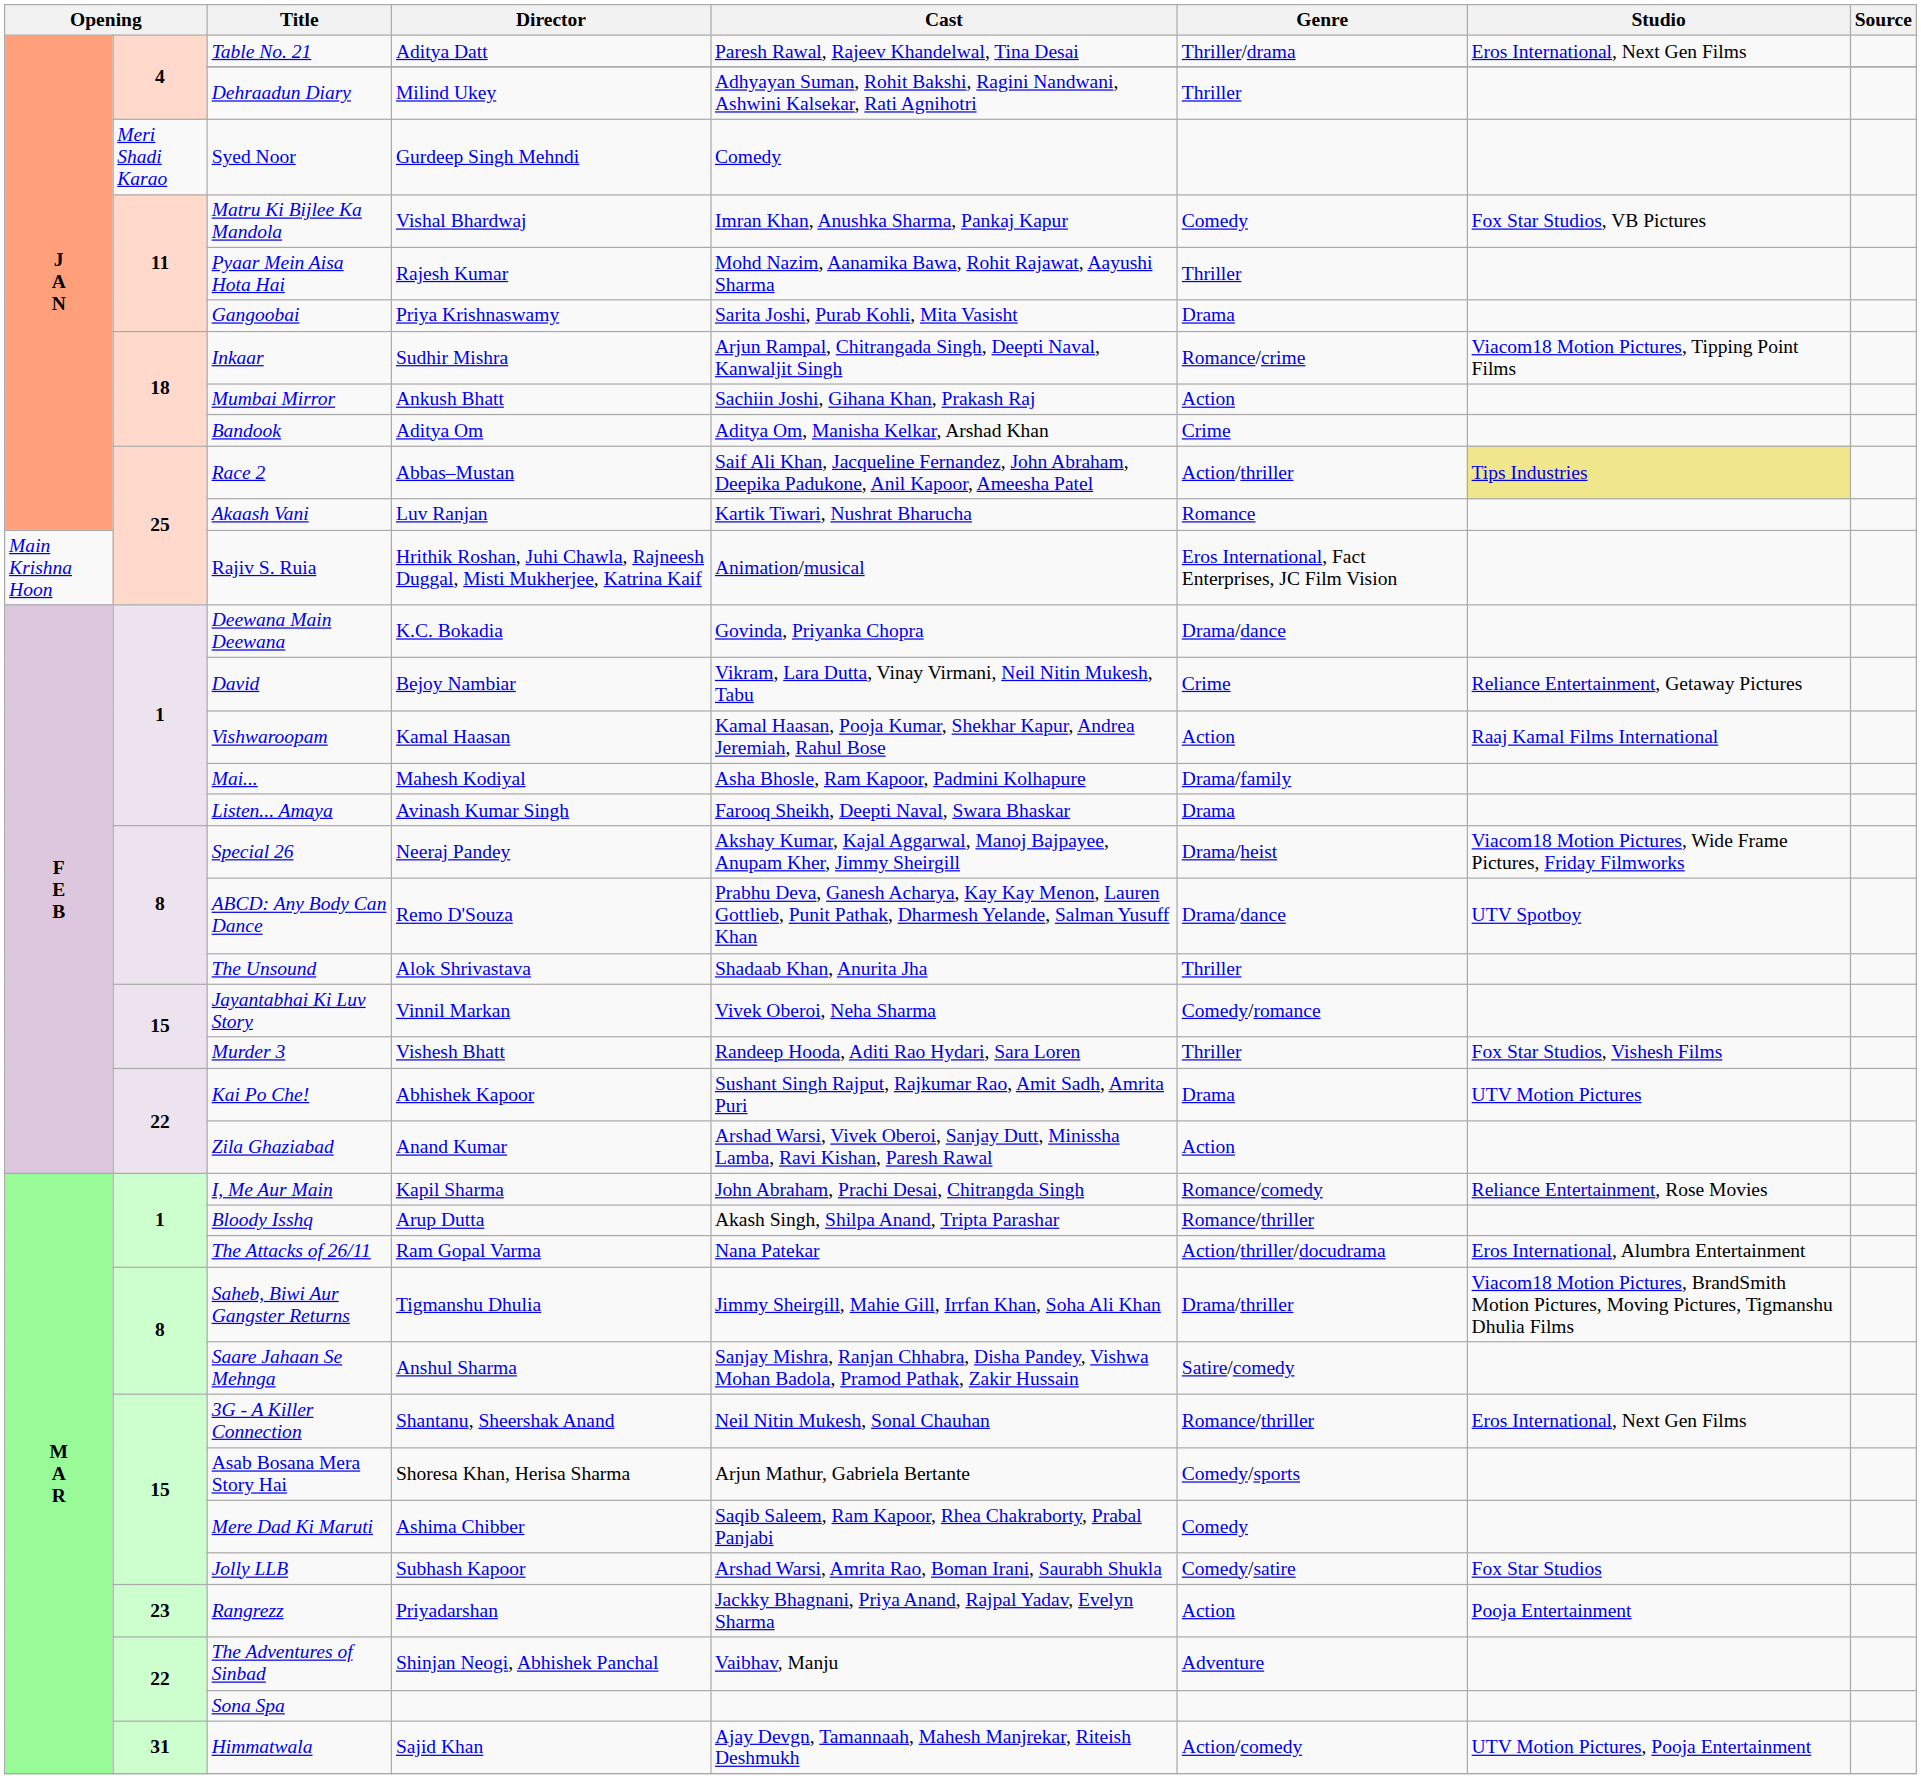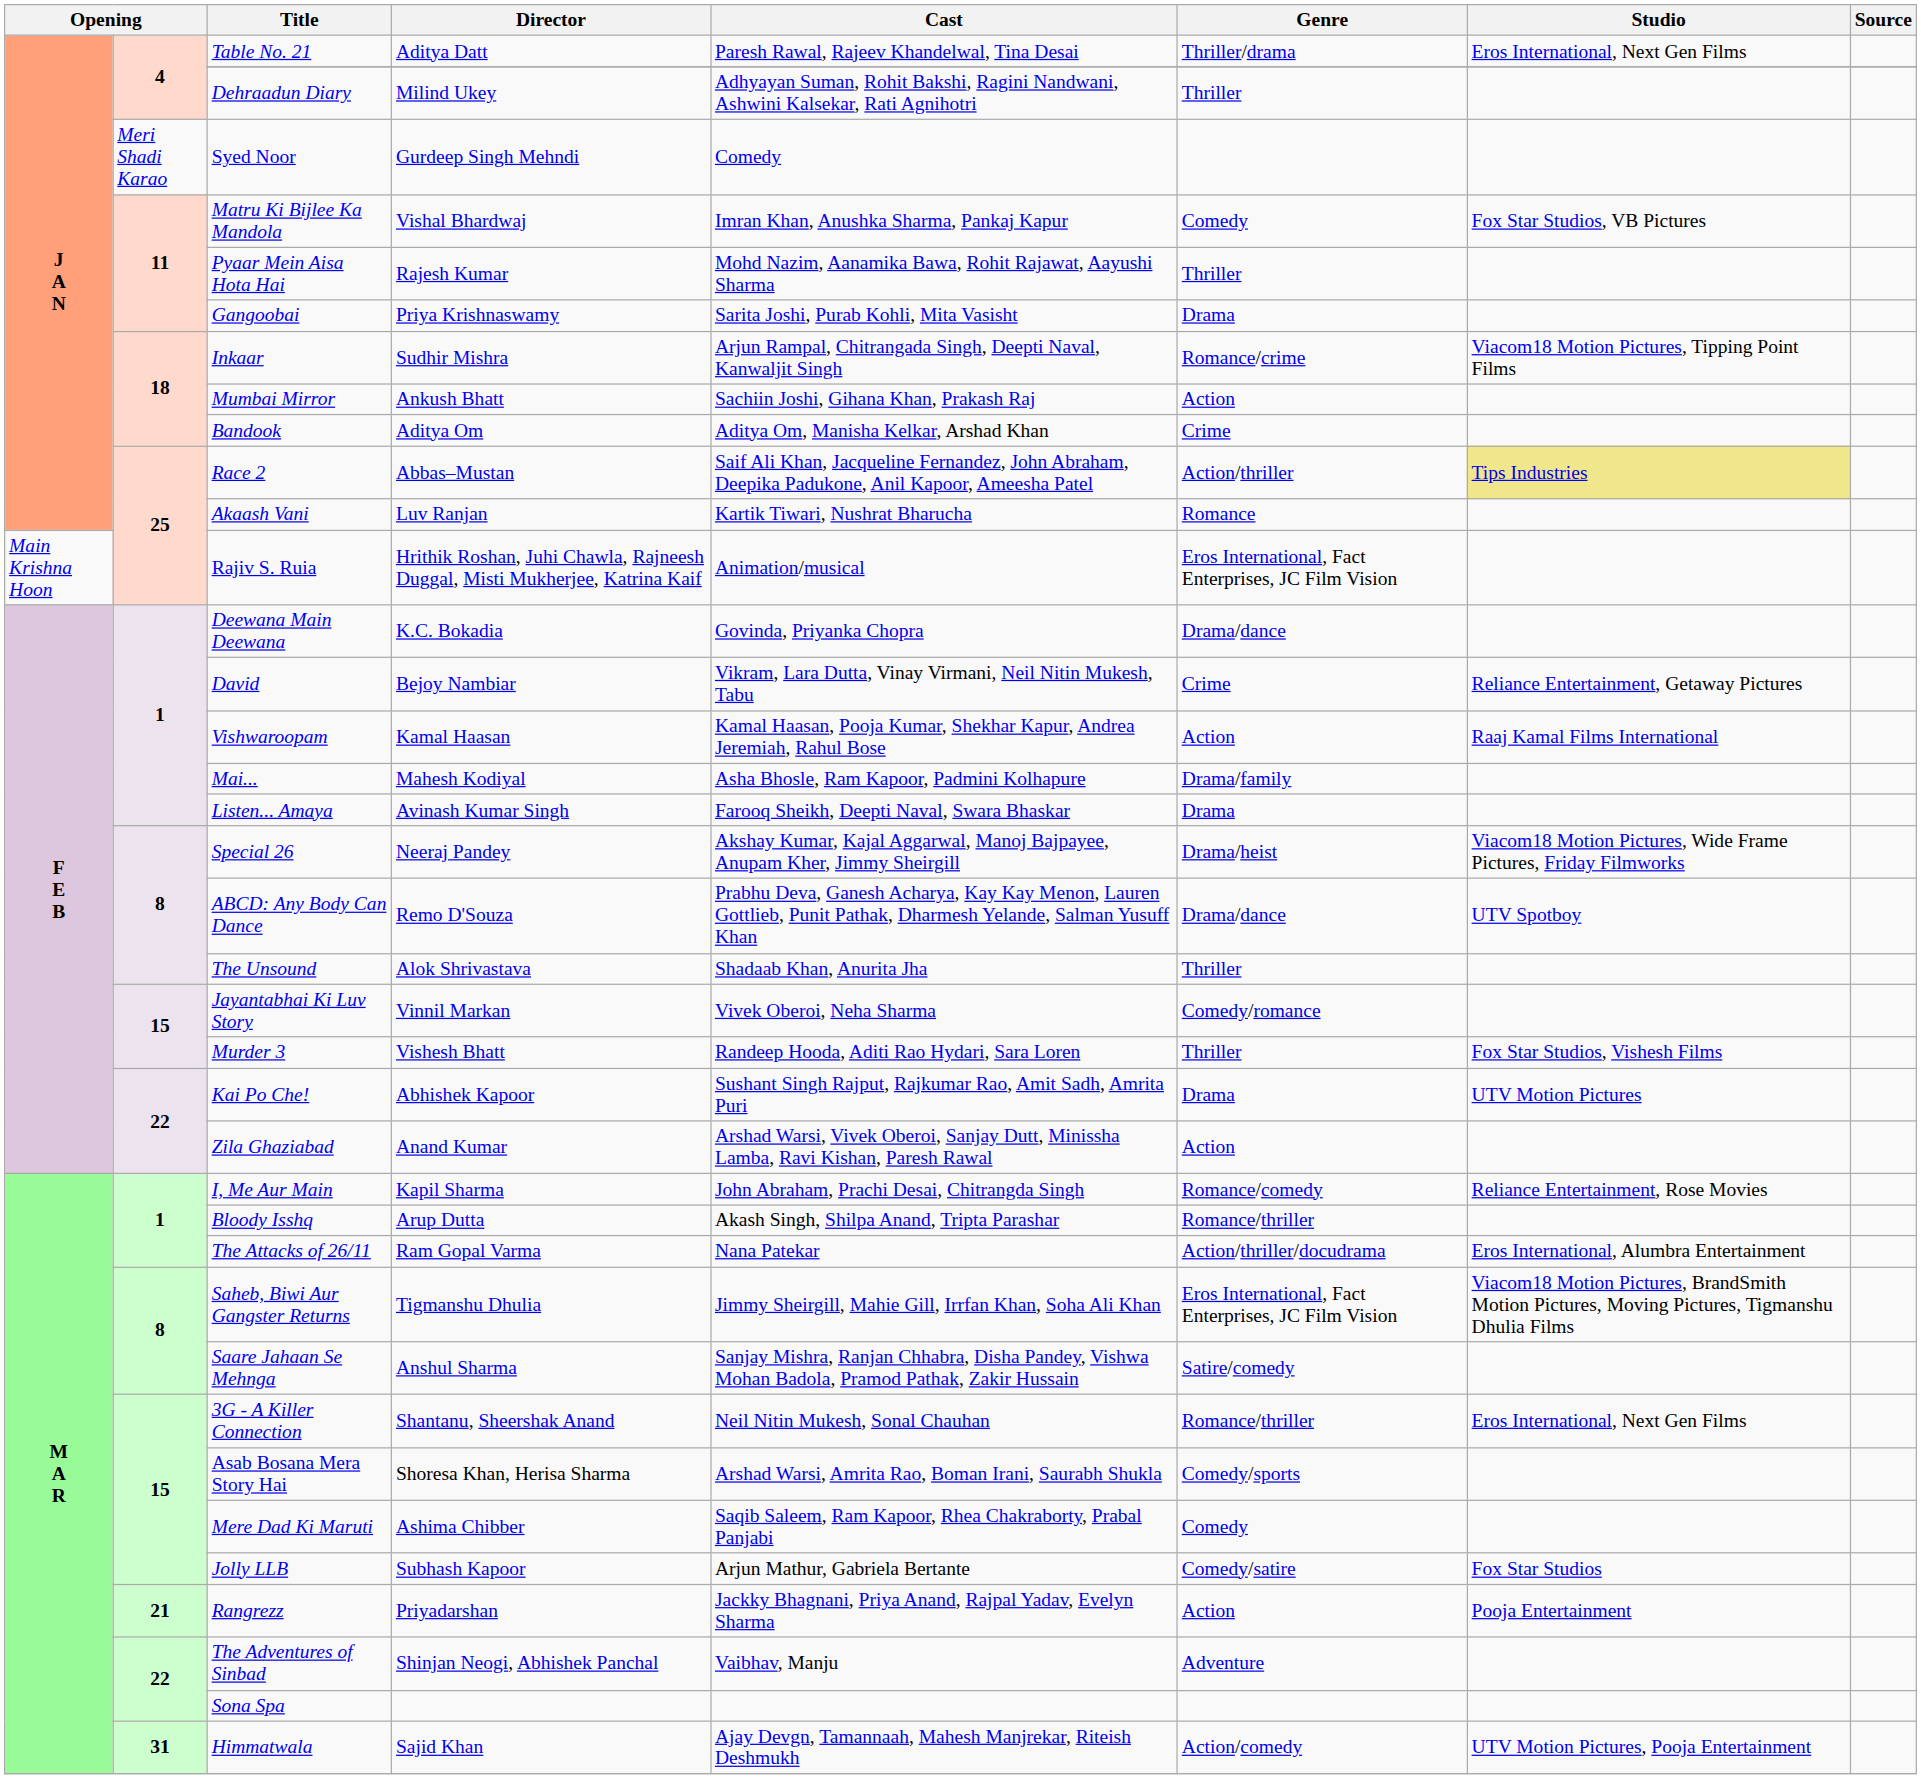(1238, 1304) Drama/thriller -> (1289, 1304) Eros International, Fact Enterprises, JC Film Vision
(842, 1473) Arjun Mathur, Gabriela Bertante -> (938, 1473) Arshad Warsi, Amrita Rao, Boman Irani, Saurabh Shukla
(938, 1568) Arshad Warsi, Amrita Rao, Boman Irani, Saurabh Shukla -> (842, 1568) Arjun Mathur, Gabriela Bertante
(160, 1610) 23 -> (160, 1610) 21
